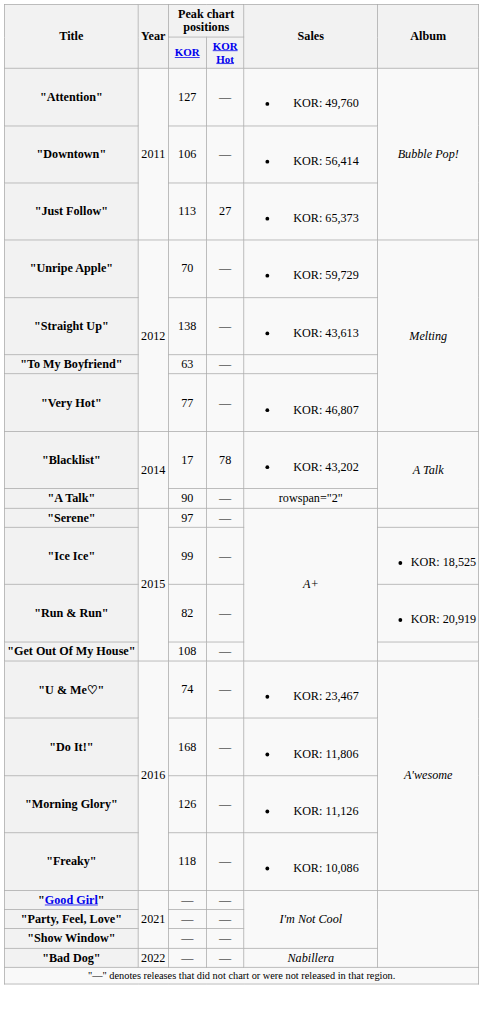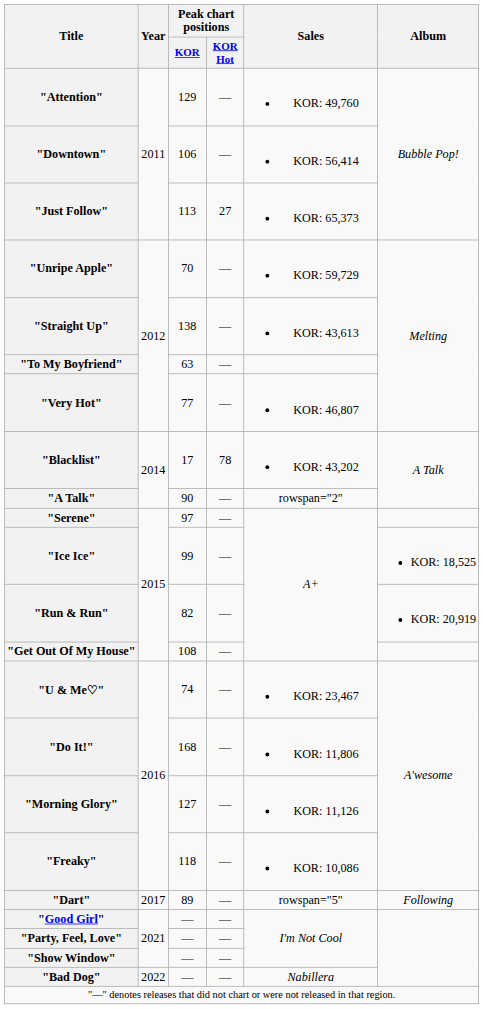(187, 97) 127 -> (187, 97) 129
(187, 804) 126 -> (187, 804) 127
+ row: (71, 899)
